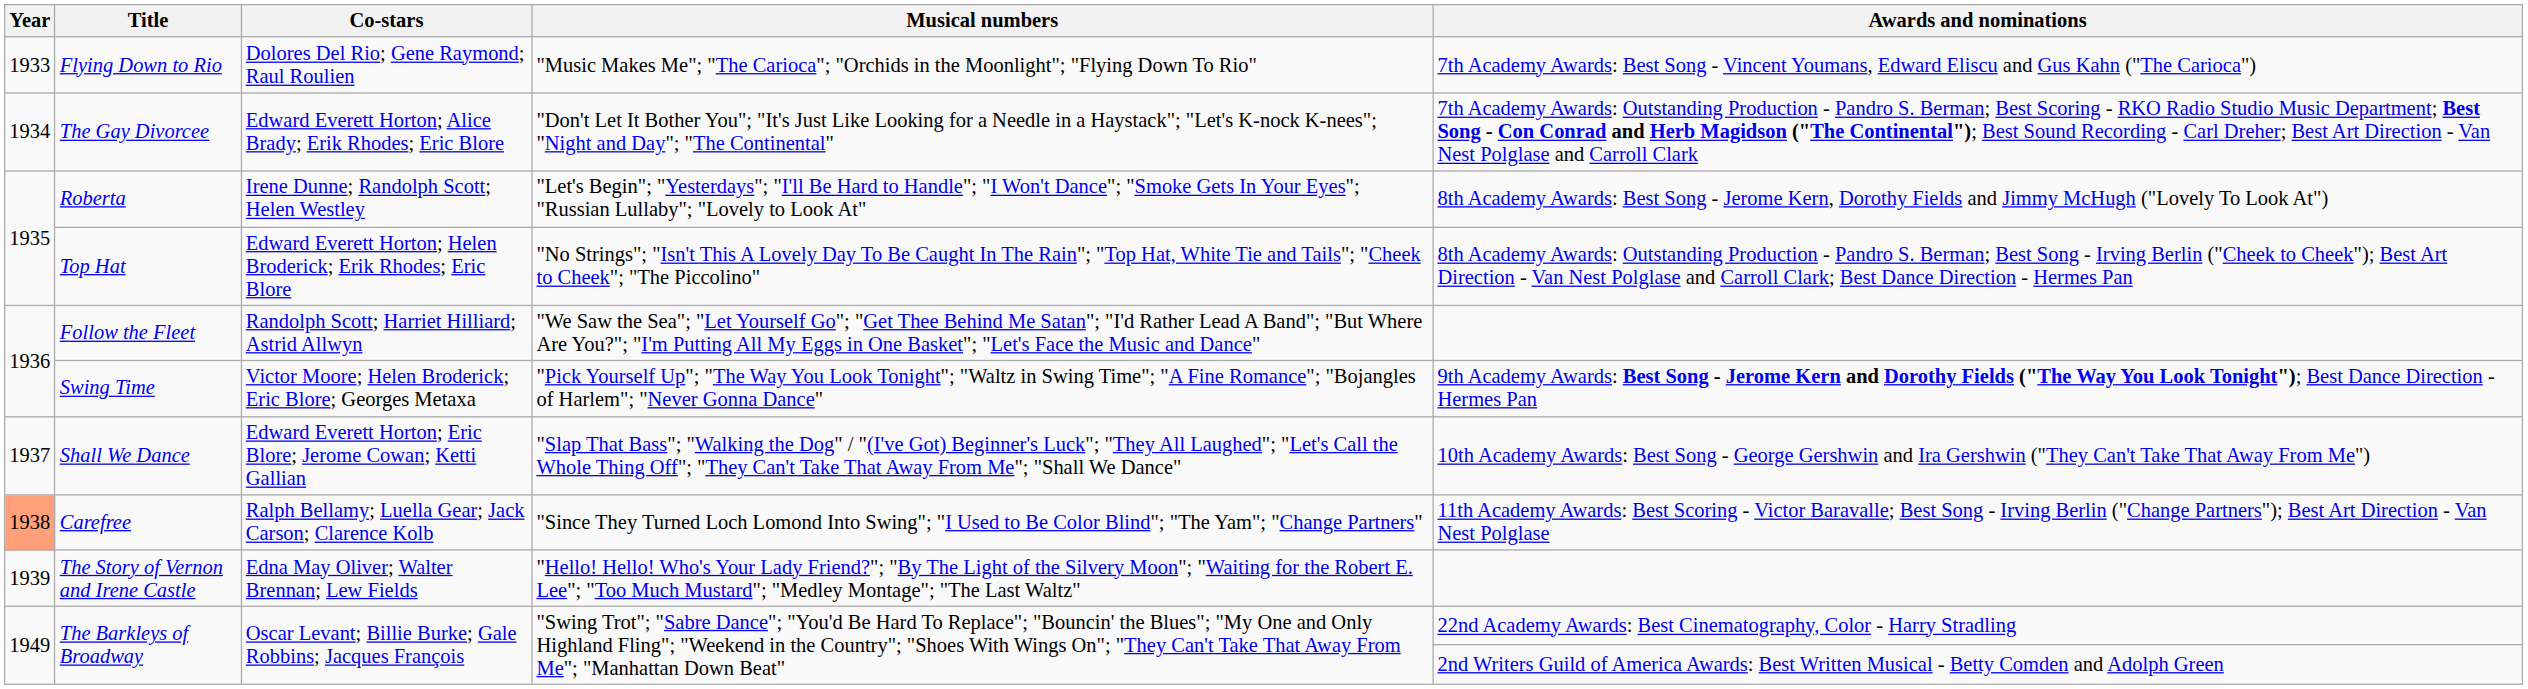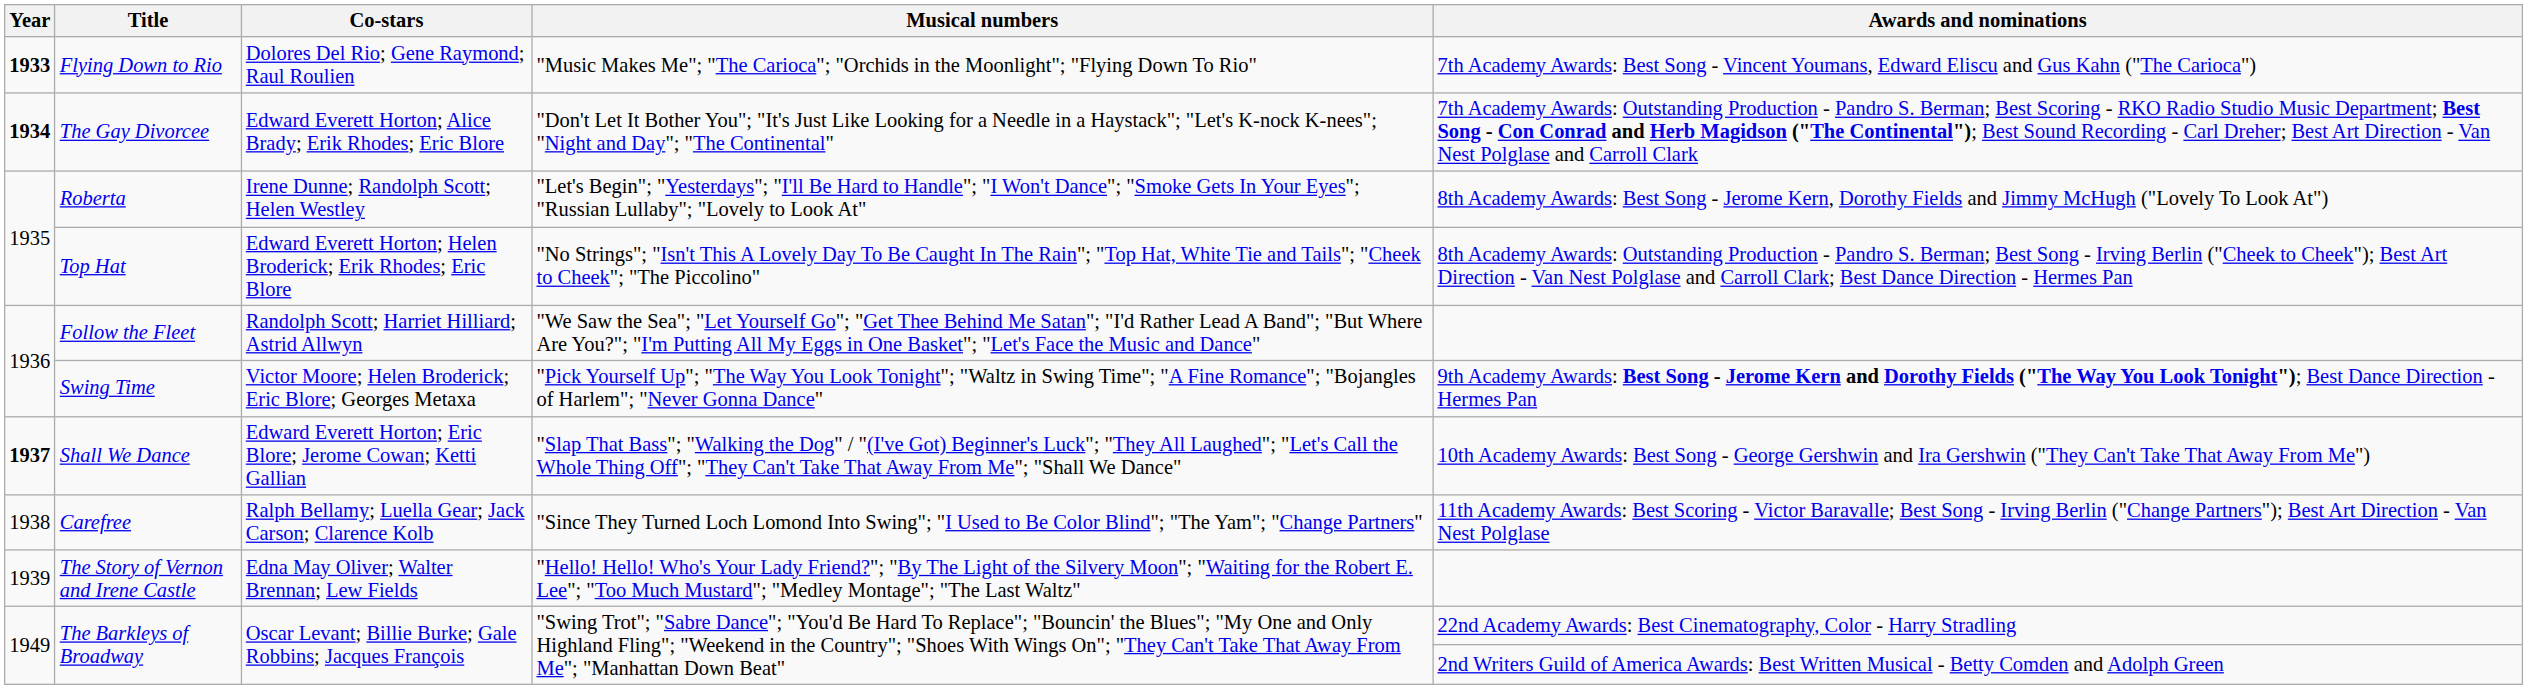(30, 64) normal -> (30, 64) bold
(30, 131) normal -> (30, 131) bold
(30, 455) normal -> (30, 455) bold
(30, 522) lightsalmon background -> (30, 522) no background
